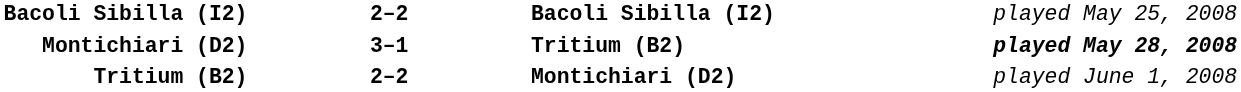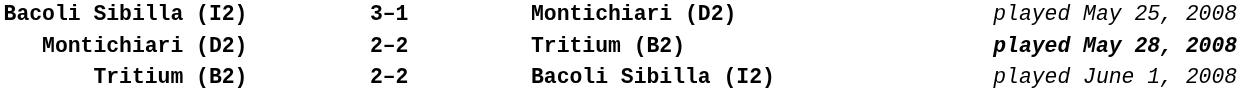(389, 15) 2–2 -> (389, 15) 3–1
(653, 15) Bacoli Sibilla (I2) -> (634, 15) Montichiari (D2)
(389, 46) 3–1 -> (389, 46) 2–2
(634, 77) Montichiari (D2) -> (653, 77) Bacoli Sibilla (I2)
